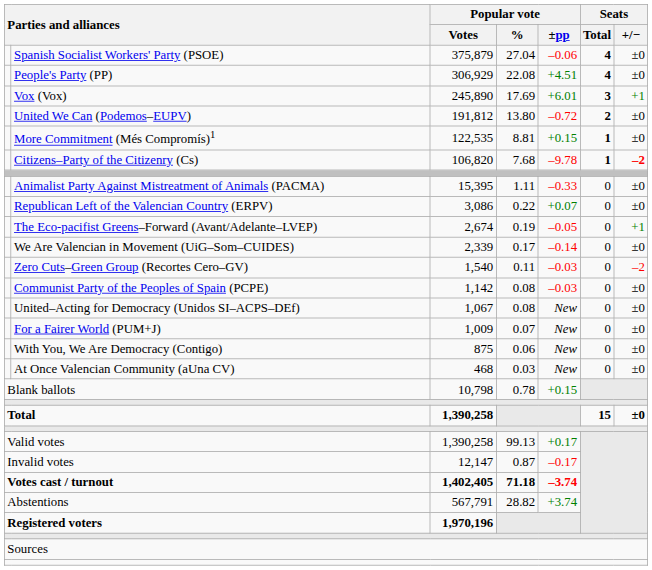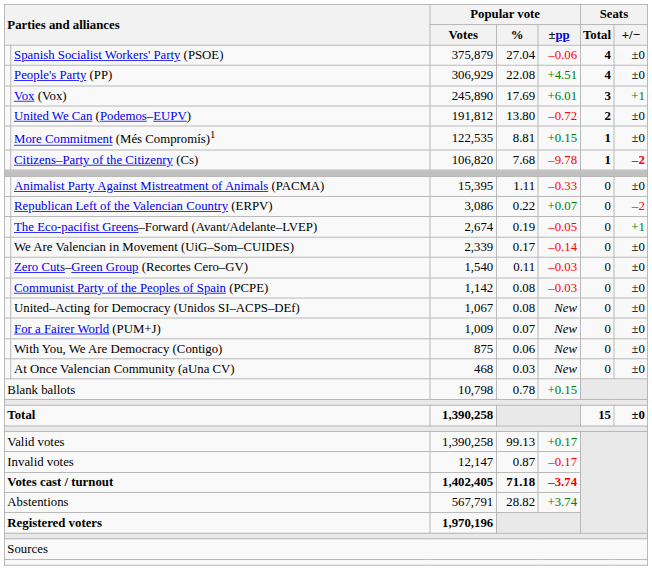(638, 206) ±0 -> (638, 206) –2
(638, 267) –2 -> (638, 267) ±0
